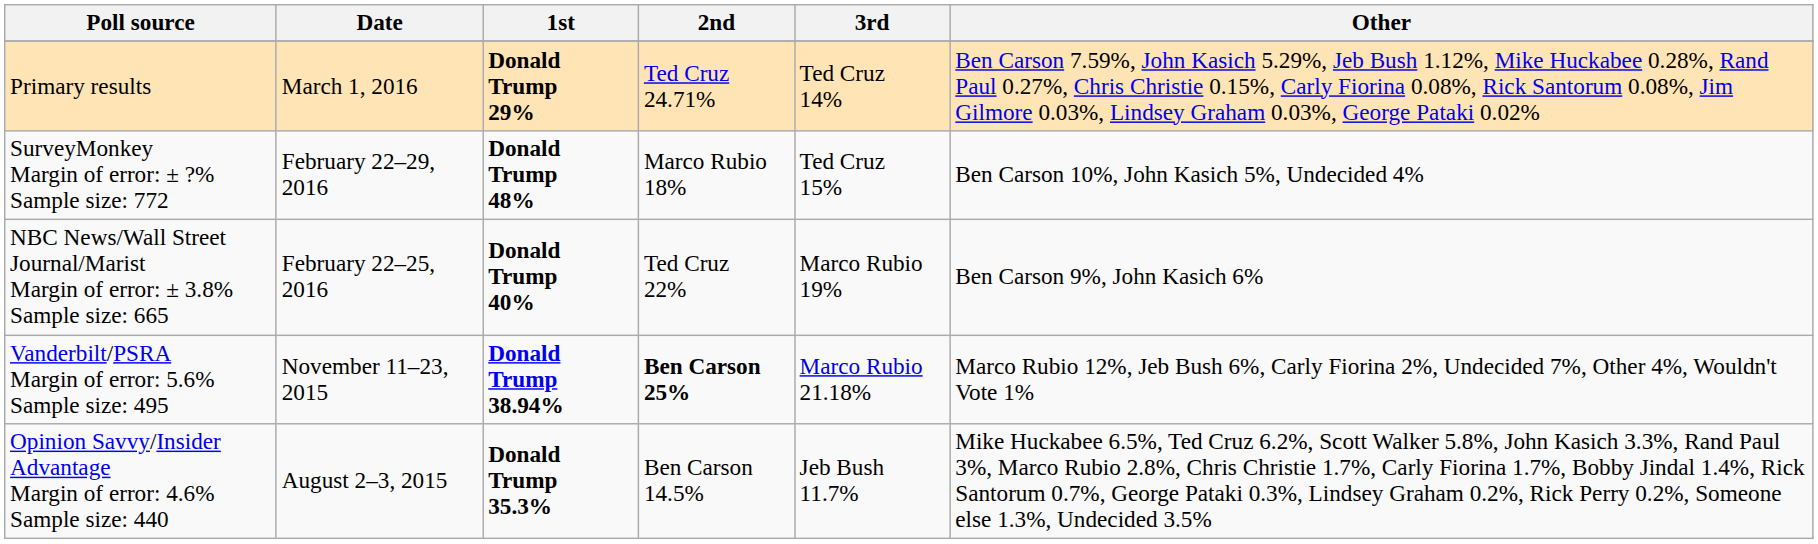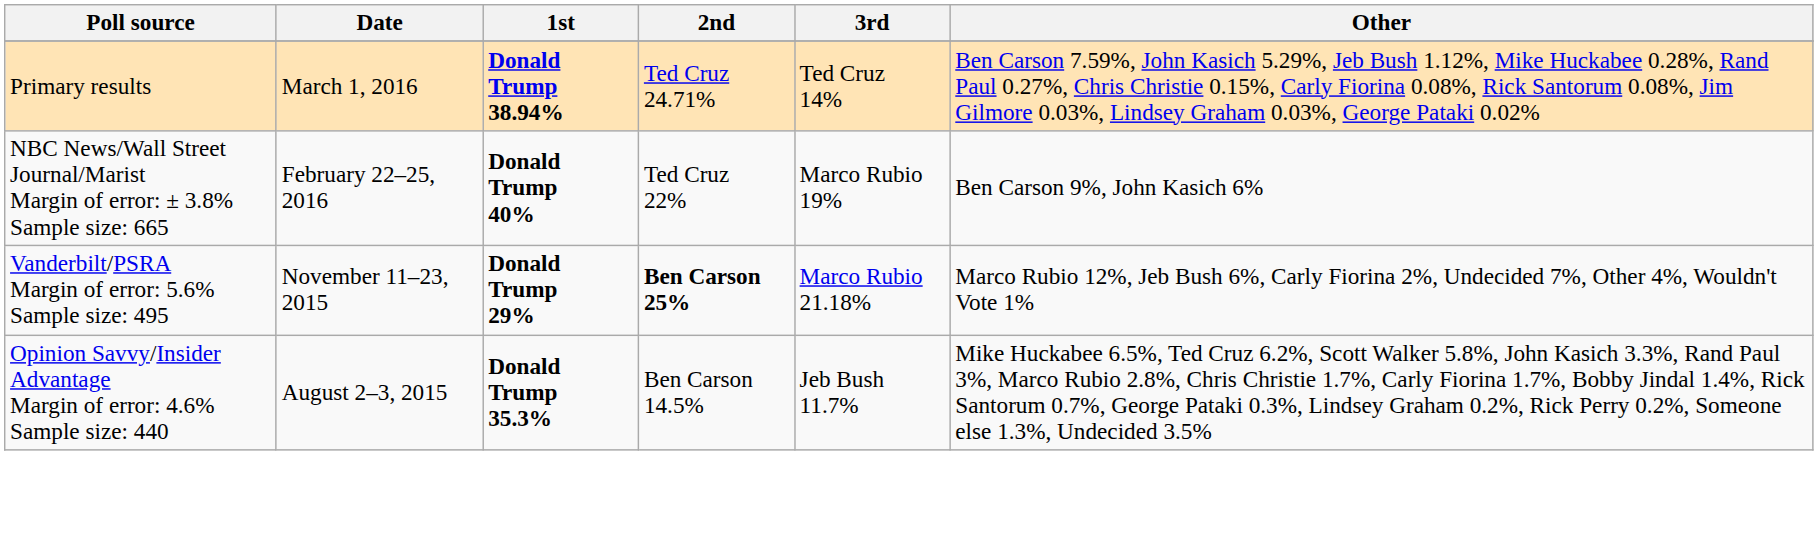(524, 85) Donald Trump 29% -> (526, 85) Donald Trump 38.94%
- row: (112, 174)
(526, 378) Donald Trump 38.94% -> (524, 289) Donald Trump 29%
